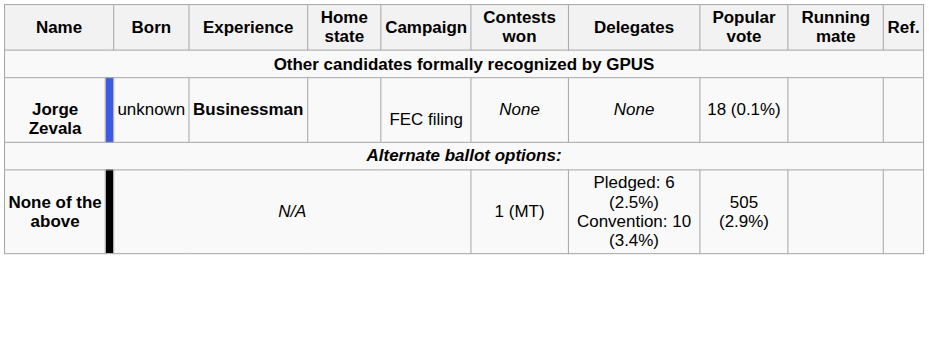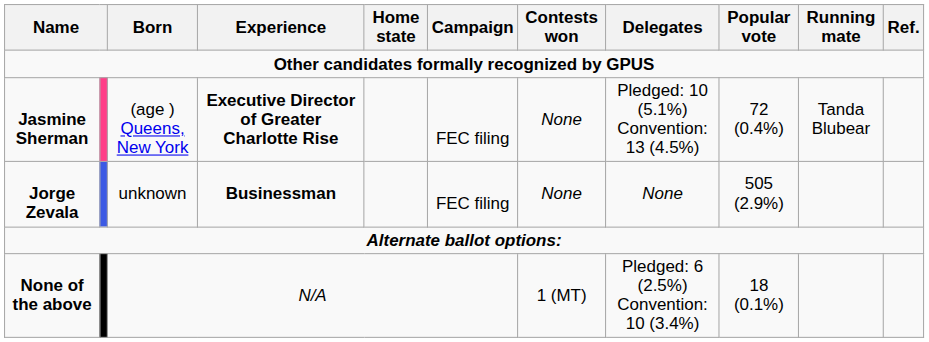+ row: (52, 128)
(744, 109) 18 (0.1%) -> (759, 194) 505 (2.9%)
(744, 211) 505 (2.9%) -> (759, 295) 18 (0.1%)
